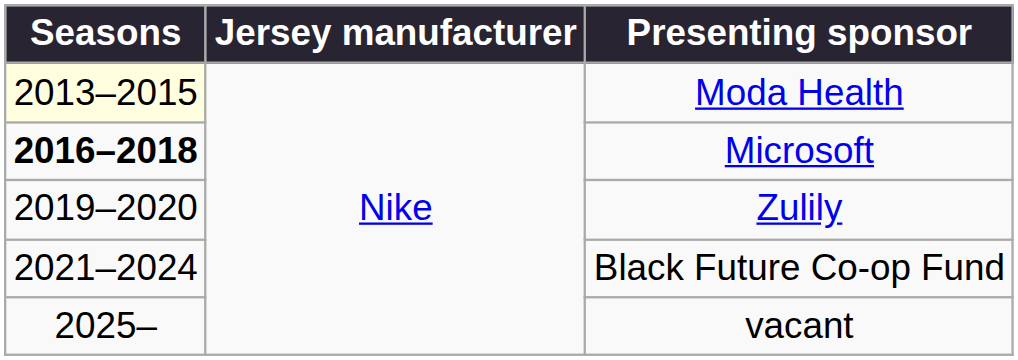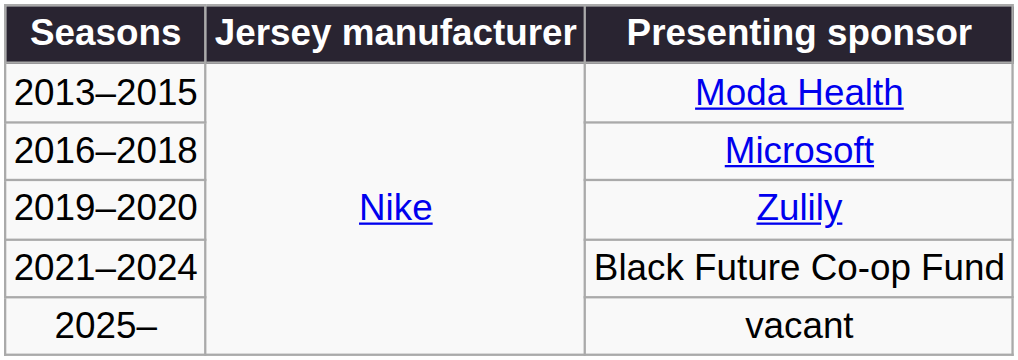(106, 92) lightyellow background -> (106, 92) no background
(106, 150) bold -> (106, 150) normal
